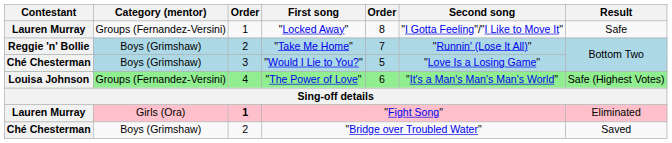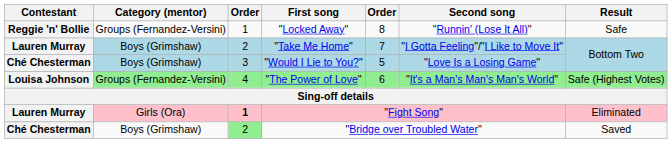(49, 29) Lauren Murray -> (49, 29) Reggie 'n' Bollie
(482, 29) "I Gotta Feeling"/"I Like to Move It" -> (482, 29) "Runnin' (Lose It All)"
(49, 46) Reggie 'n' Bollie -> (49, 46) Lauren Murray
(482, 46) "Runnin' (Lose It All)" -> (482, 46) "I Gotta Feeling"/"I Like to Move It"
(245, 130) no background -> (245, 130) lightgreen background
